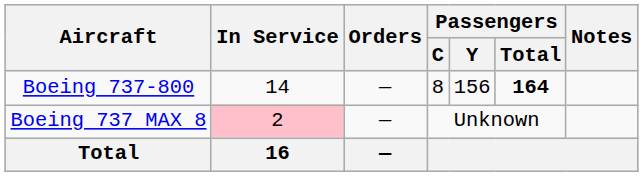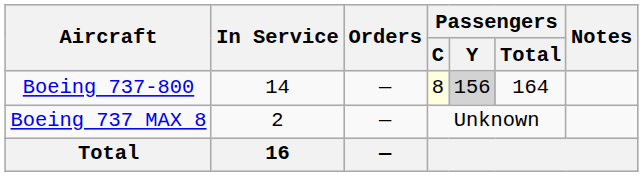(438, 88) no background -> (438, 88) lightyellow background
(472, 88) no background -> (472, 88) lightgrey background
(531, 88) bold -> (531, 88) normal
(277, 121) pink background -> (277, 121) no background
